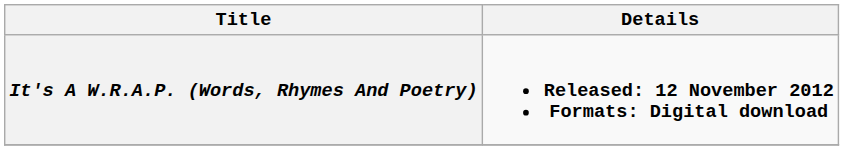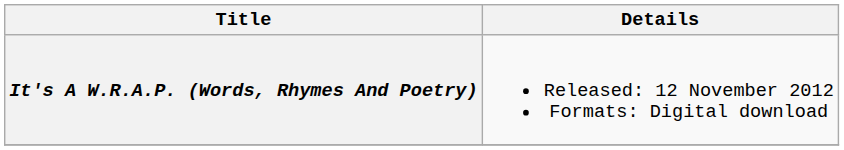(660, 101) bold -> (660, 101) normal
